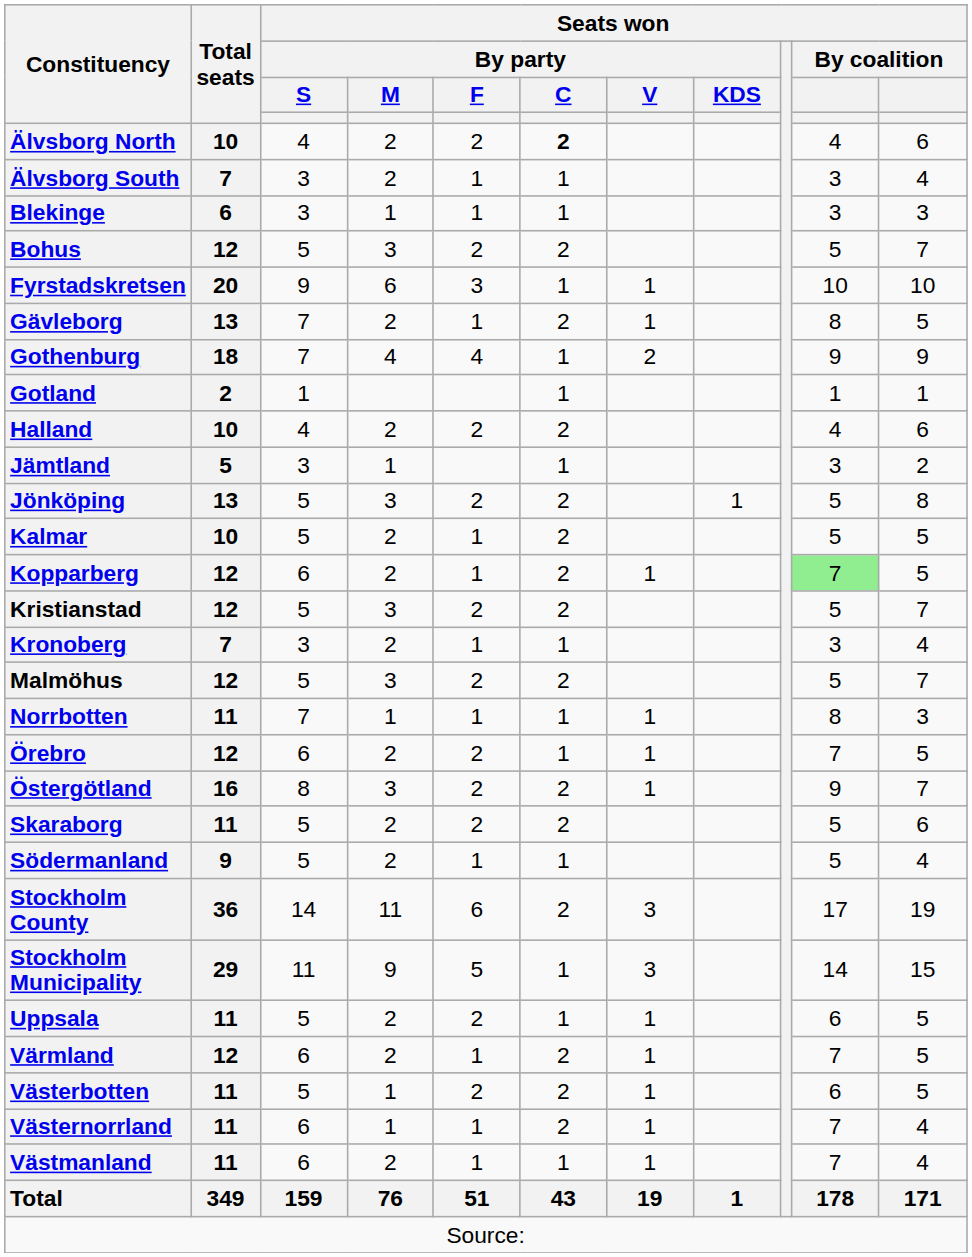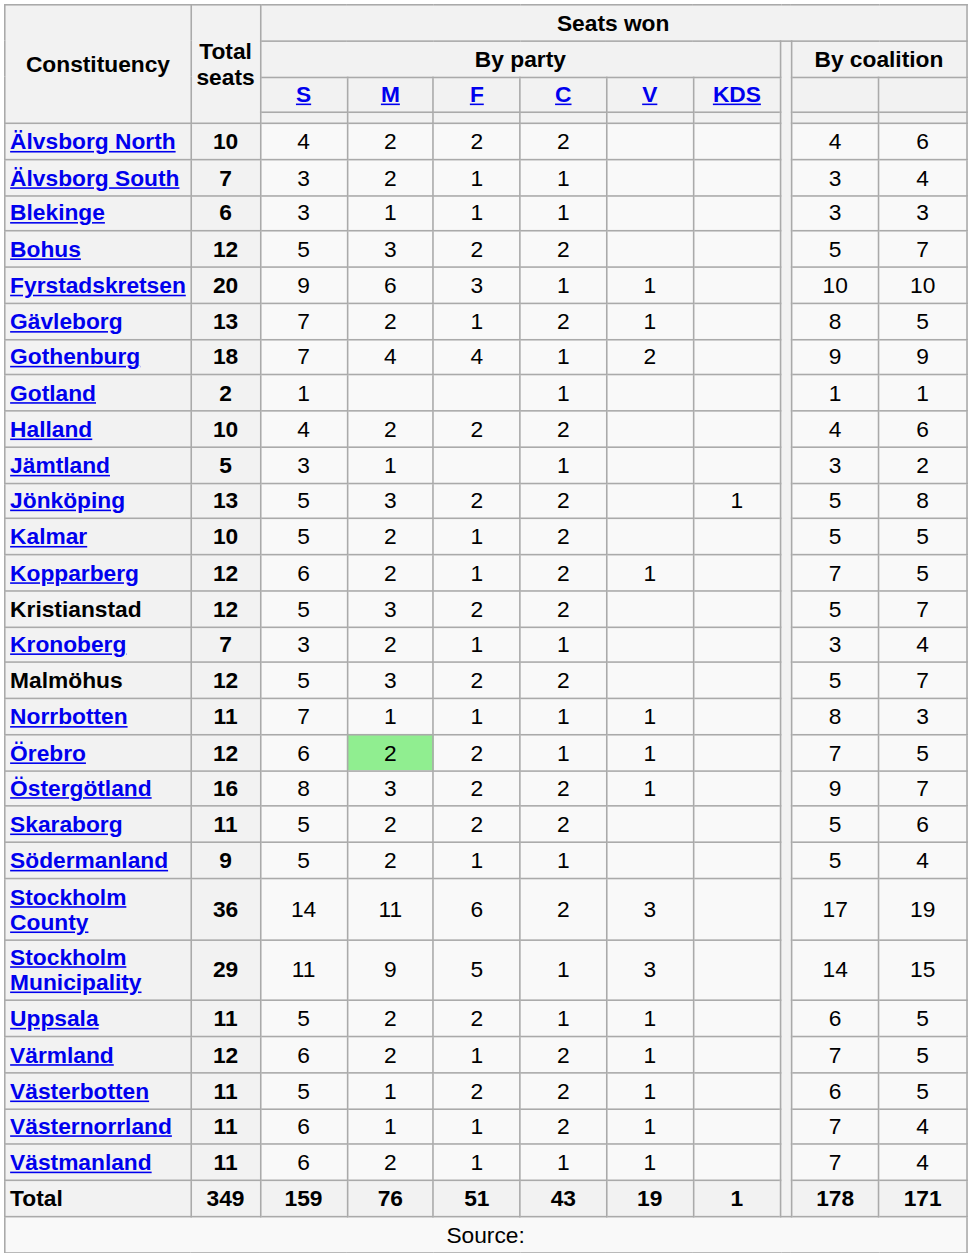(563, 142) bold -> (563, 142) normal
(835, 573) lightgreen background -> (835, 573) no background
(390, 753) no background -> (390, 753) lightgreen background
